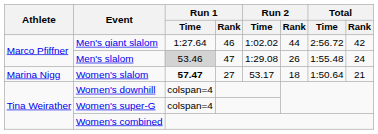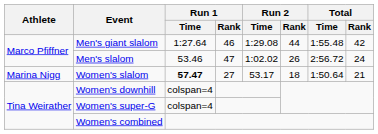(262, 43) 1:02.02 -> (262, 43) 1:29.08
(327, 43) 2:56.72 -> (327, 43) 1:55.48
(190, 59) lightgrey background -> (190, 59) no background
(262, 59) 1:29.08 -> (262, 59) 1:02.02
(327, 59) 1:55.48 -> (327, 59) 2:56.72
